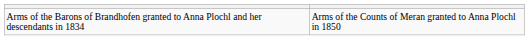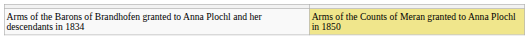(414, 21) no background -> (414, 21) khaki background
